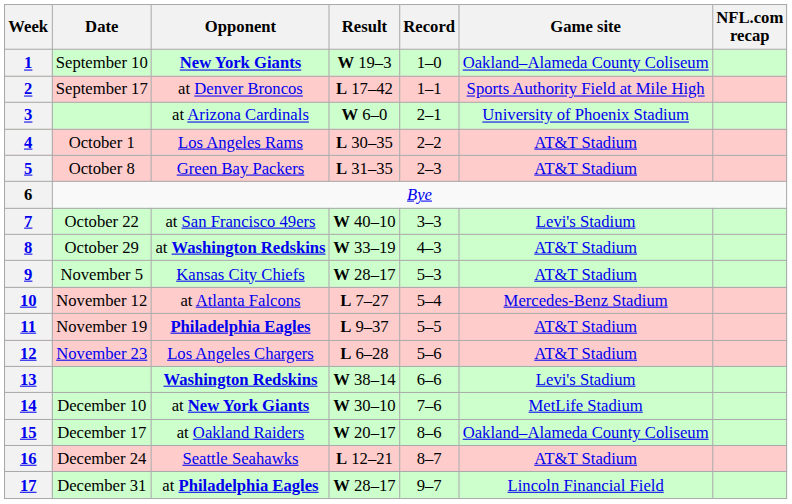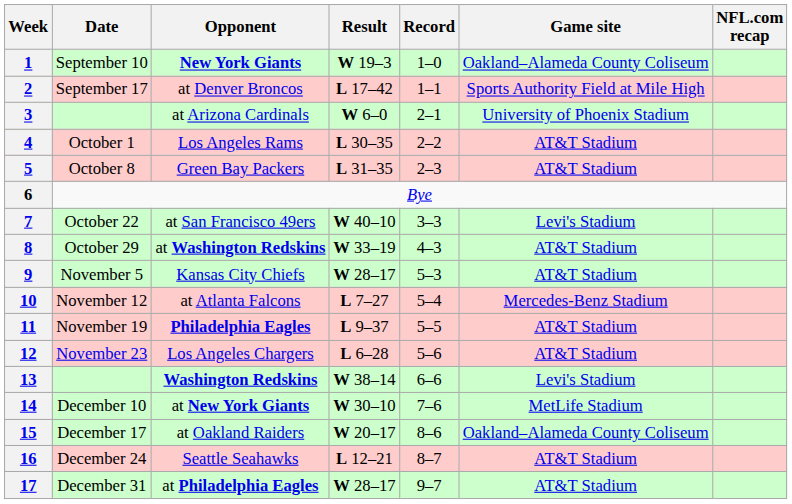(586, 485) Lincoln Financial Field -> (586, 485) AT&T Stadium
